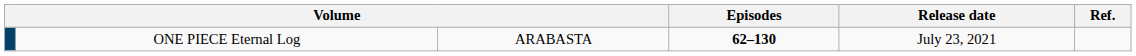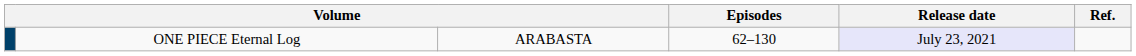(754, 39) bold -> (754, 39) normal
(957, 39) no background -> (957, 39) lavender background
